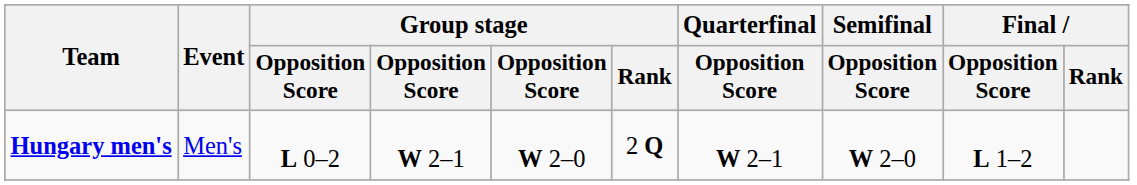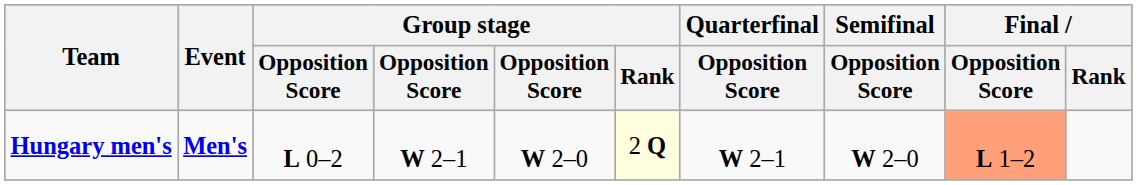(213, 145) normal -> (215, 145) bold
(645, 145) no background -> (647, 145) lightyellow background
(1003, 159) no background -> (1006, 159) lightsalmon background
